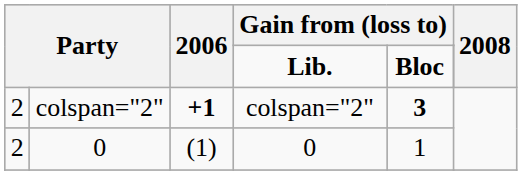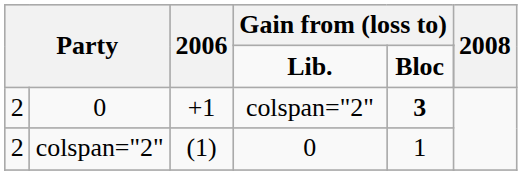(100, 107) colspan="2" -> (100, 107) 0
(201, 107) bold -> (201, 107) normal
(100, 148) 0 -> (100, 148) colspan="2"
